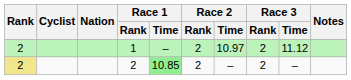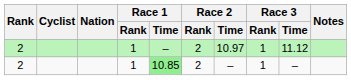(263, 48) 2 -> (263, 48) 1
(20, 65) khaki background -> (20, 65) no background
(133, 65) 2 -> (133, 65) 1
(263, 65) 2 -> (263, 65) 1
